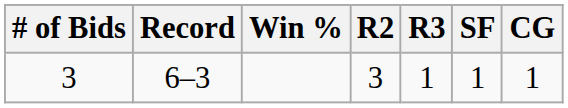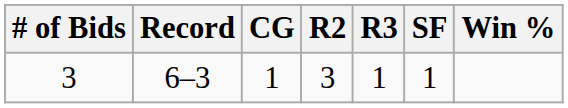columns swapped: (296, 28) <-> (532, 28)
